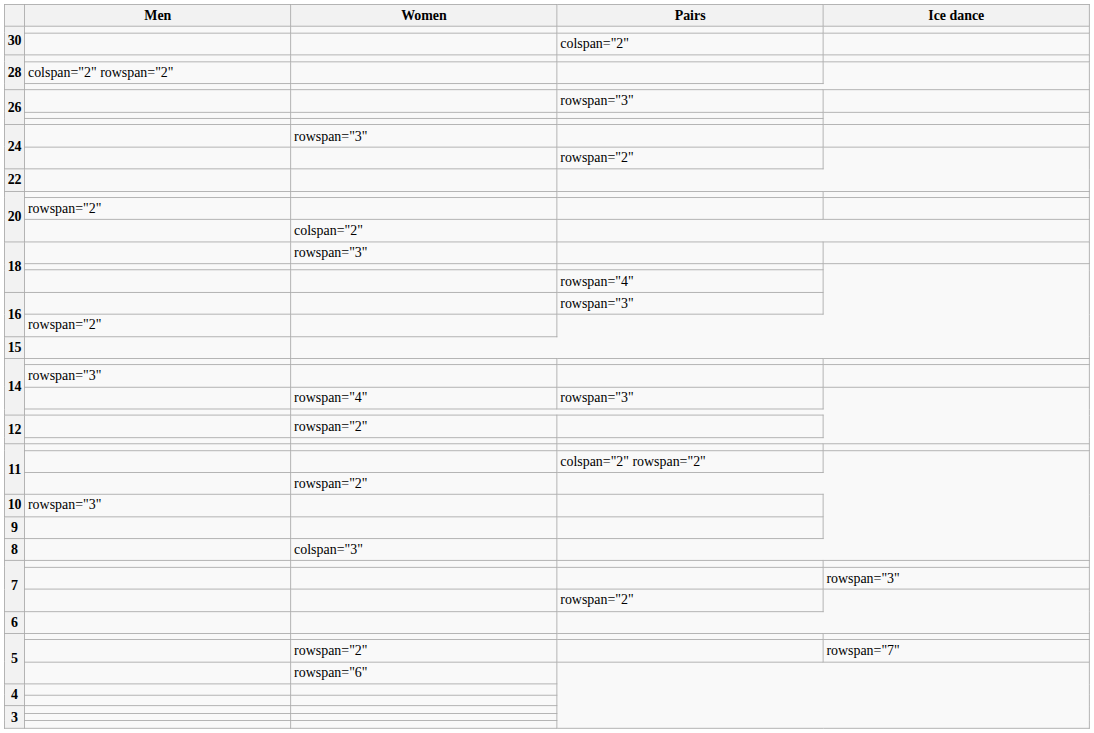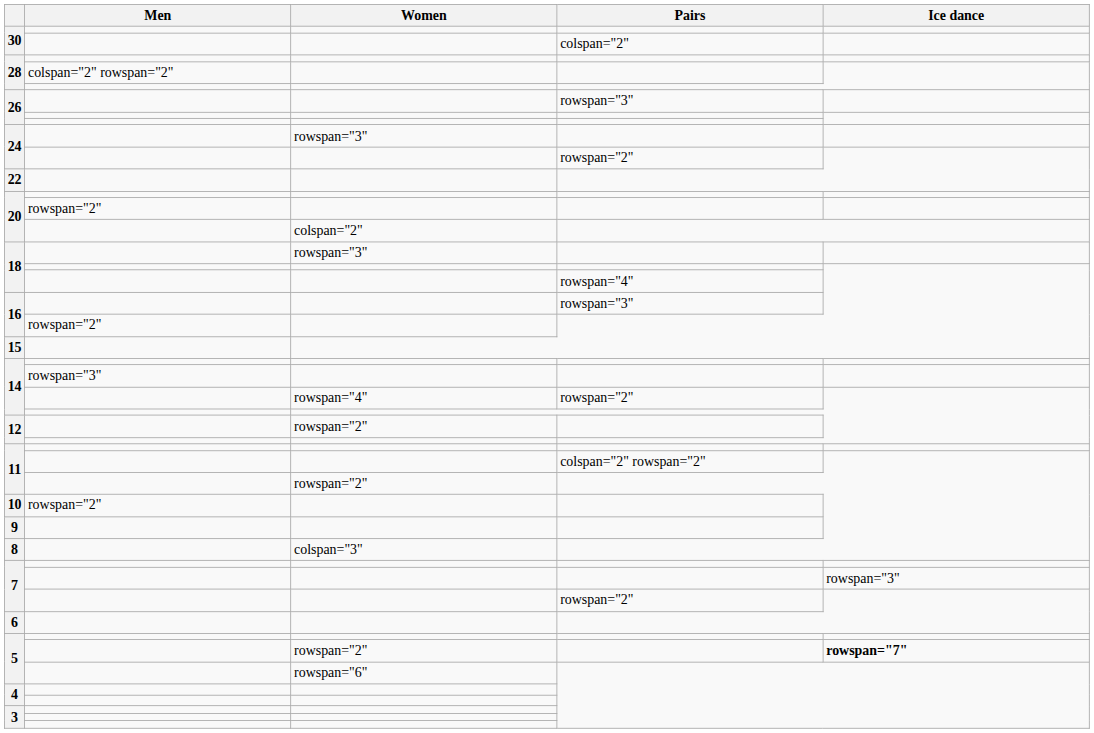(597, 398) rowspan="3" -> (597, 398) rowspan="2"
(65, 505) rowspan="3" -> (65, 505) rowspan="2"
(863, 650) normal -> (867, 650) bold
